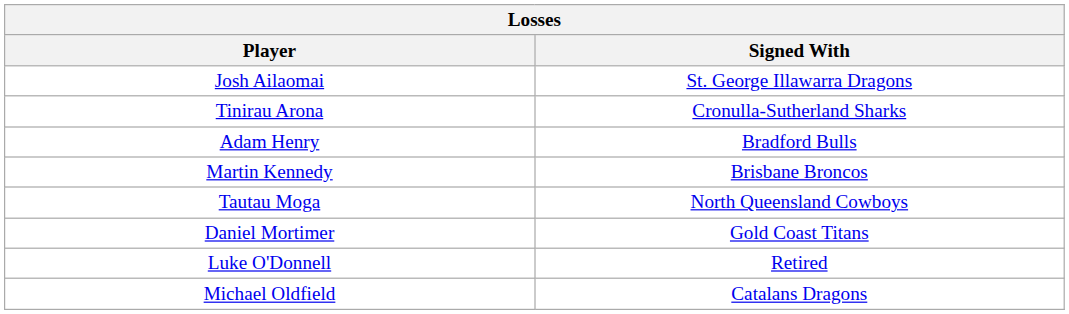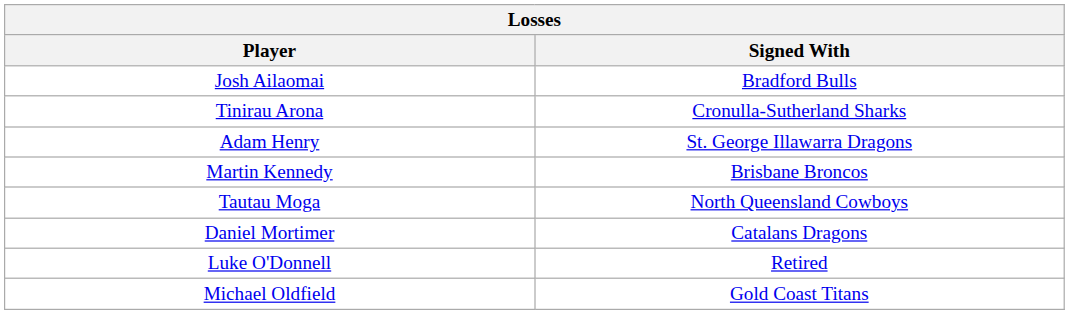(799, 80) St. George Illawarra Dragons -> (799, 80) Bradford Bulls
(799, 141) Bradford Bulls -> (799, 141) St. George Illawarra Dragons
(799, 232) Gold Coast Titans -> (799, 232) Catalans Dragons
(799, 293) Catalans Dragons -> (799, 293) Gold Coast Titans
